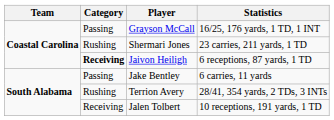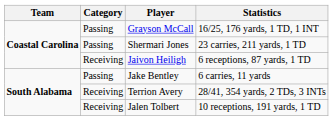(99, 44) Rushing -> (98, 44) Passing
(104, 60) bold -> (103, 60) normal
(99, 91) Rushing -> (103, 91) Receiving
